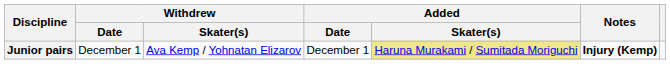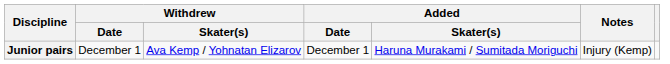(476, 50) khaki background -> (476, 50) no background
(620, 50) bold -> (617, 50) normal
